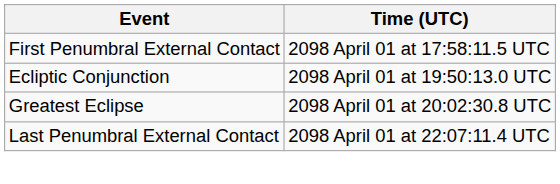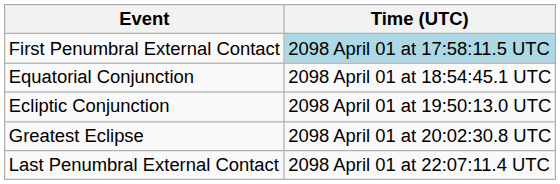(419, 48) no background -> (419, 48) lightblue background
+ row: (101, 77)
